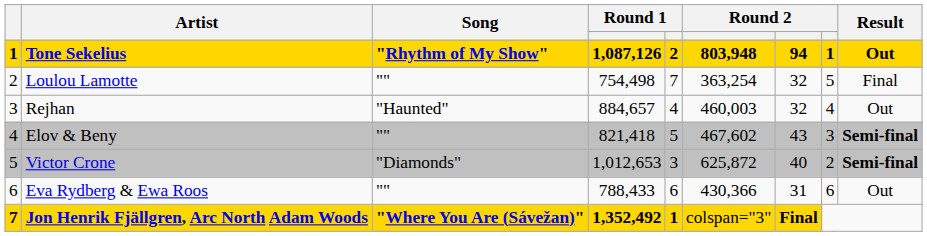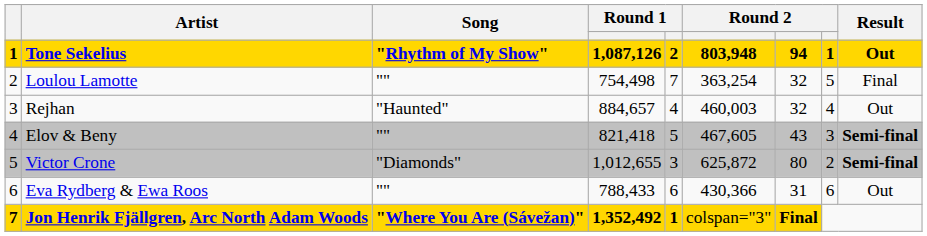(729, 135) 467,602 -> (729, 135) 467,605
(627, 163) 1,012,653 -> (627, 163) 1,012,655
(798, 163) 40 -> (798, 163) 80
